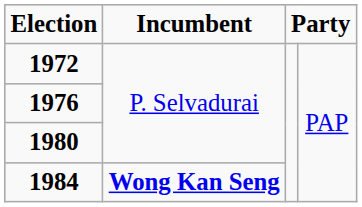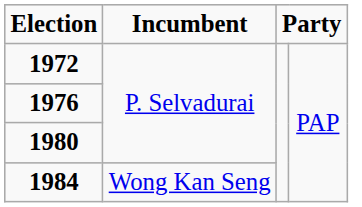(194, 181) bold -> (190, 181) normal
